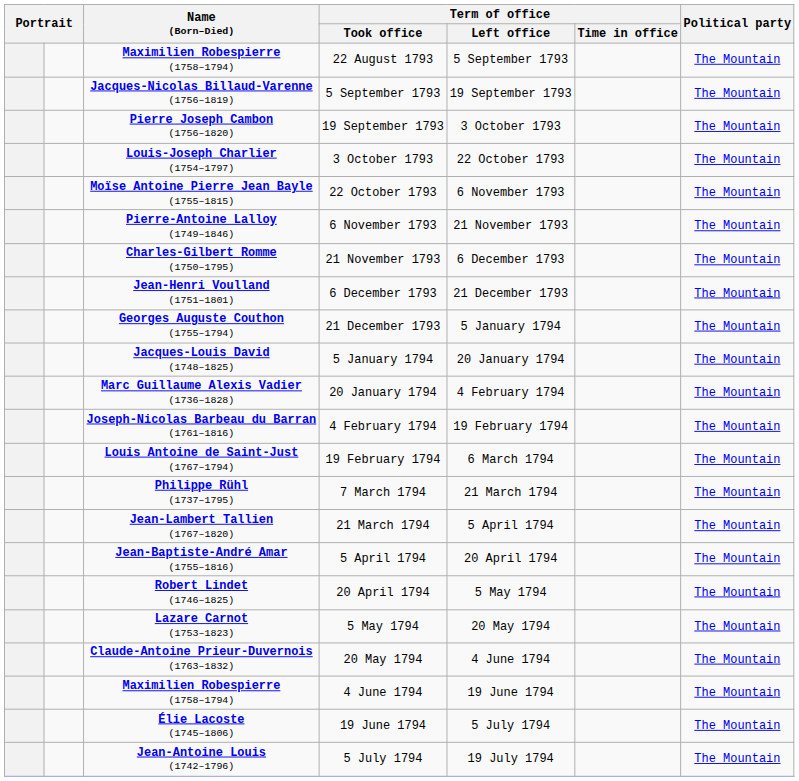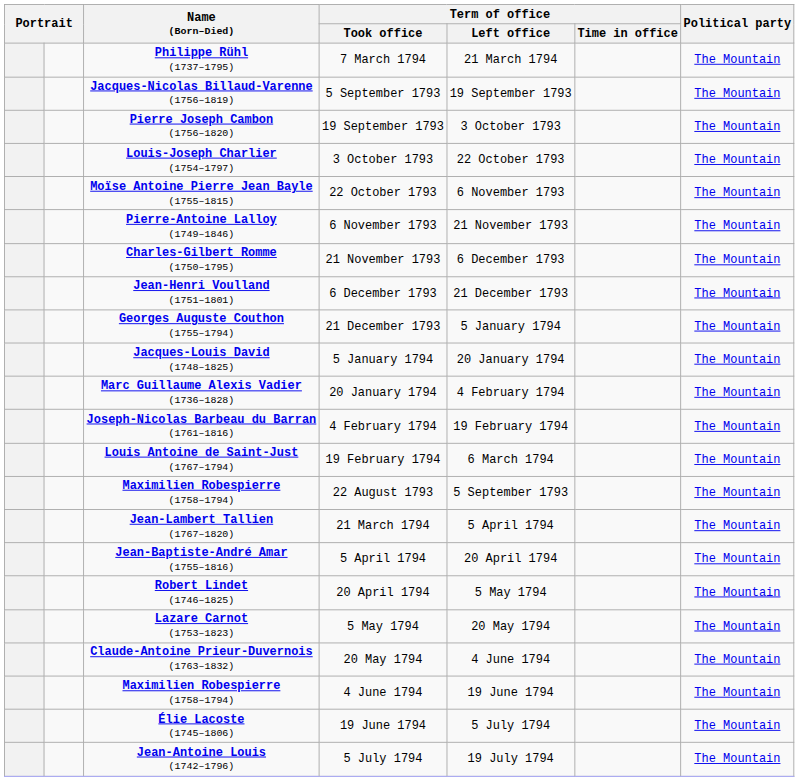rows swapped: (383, 60) <-> (383, 493)
